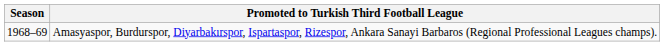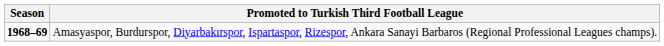(27, 31) normal -> (27, 31) bold
